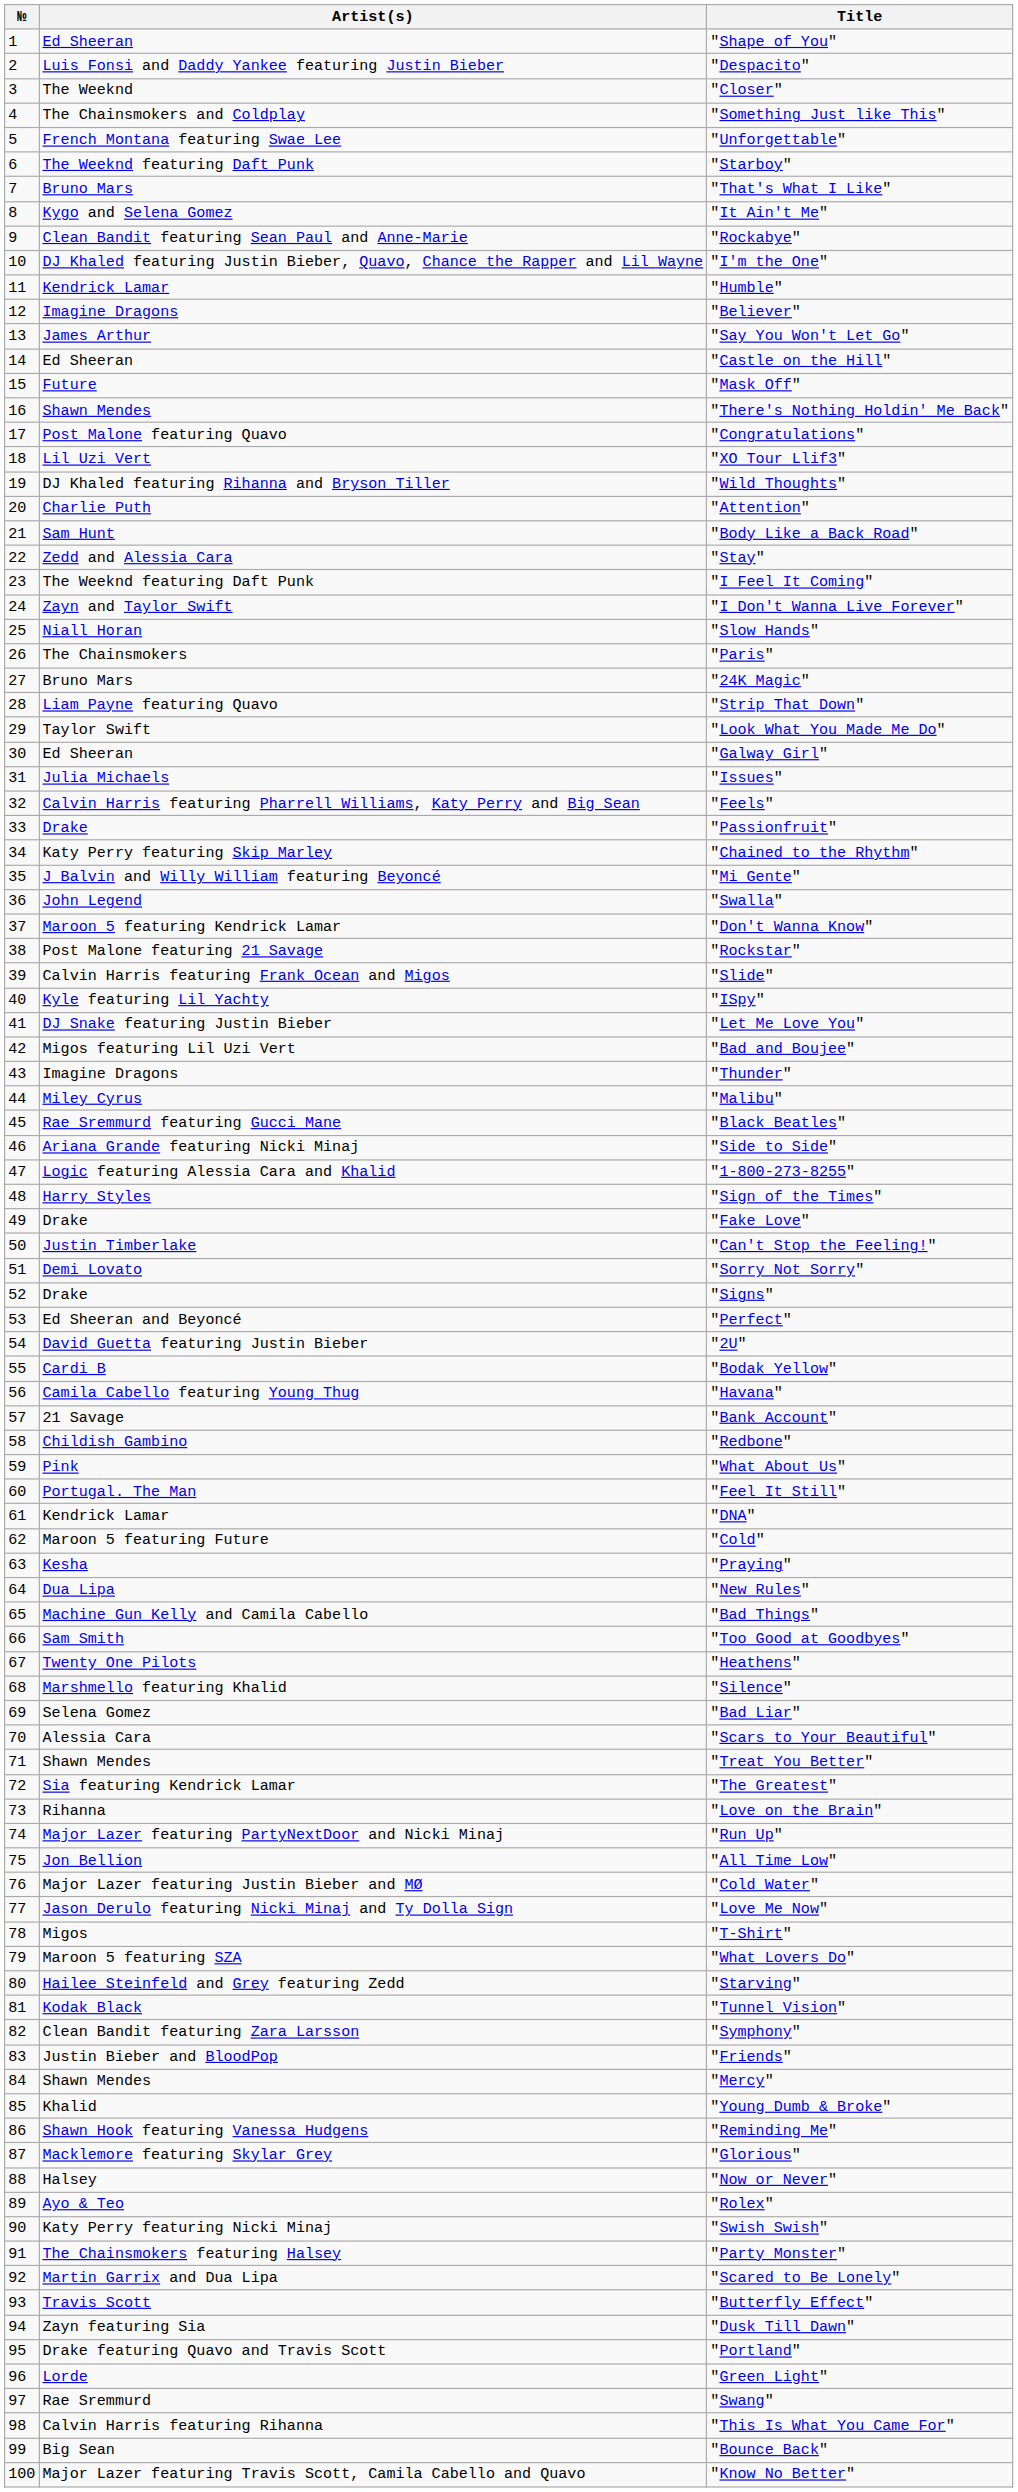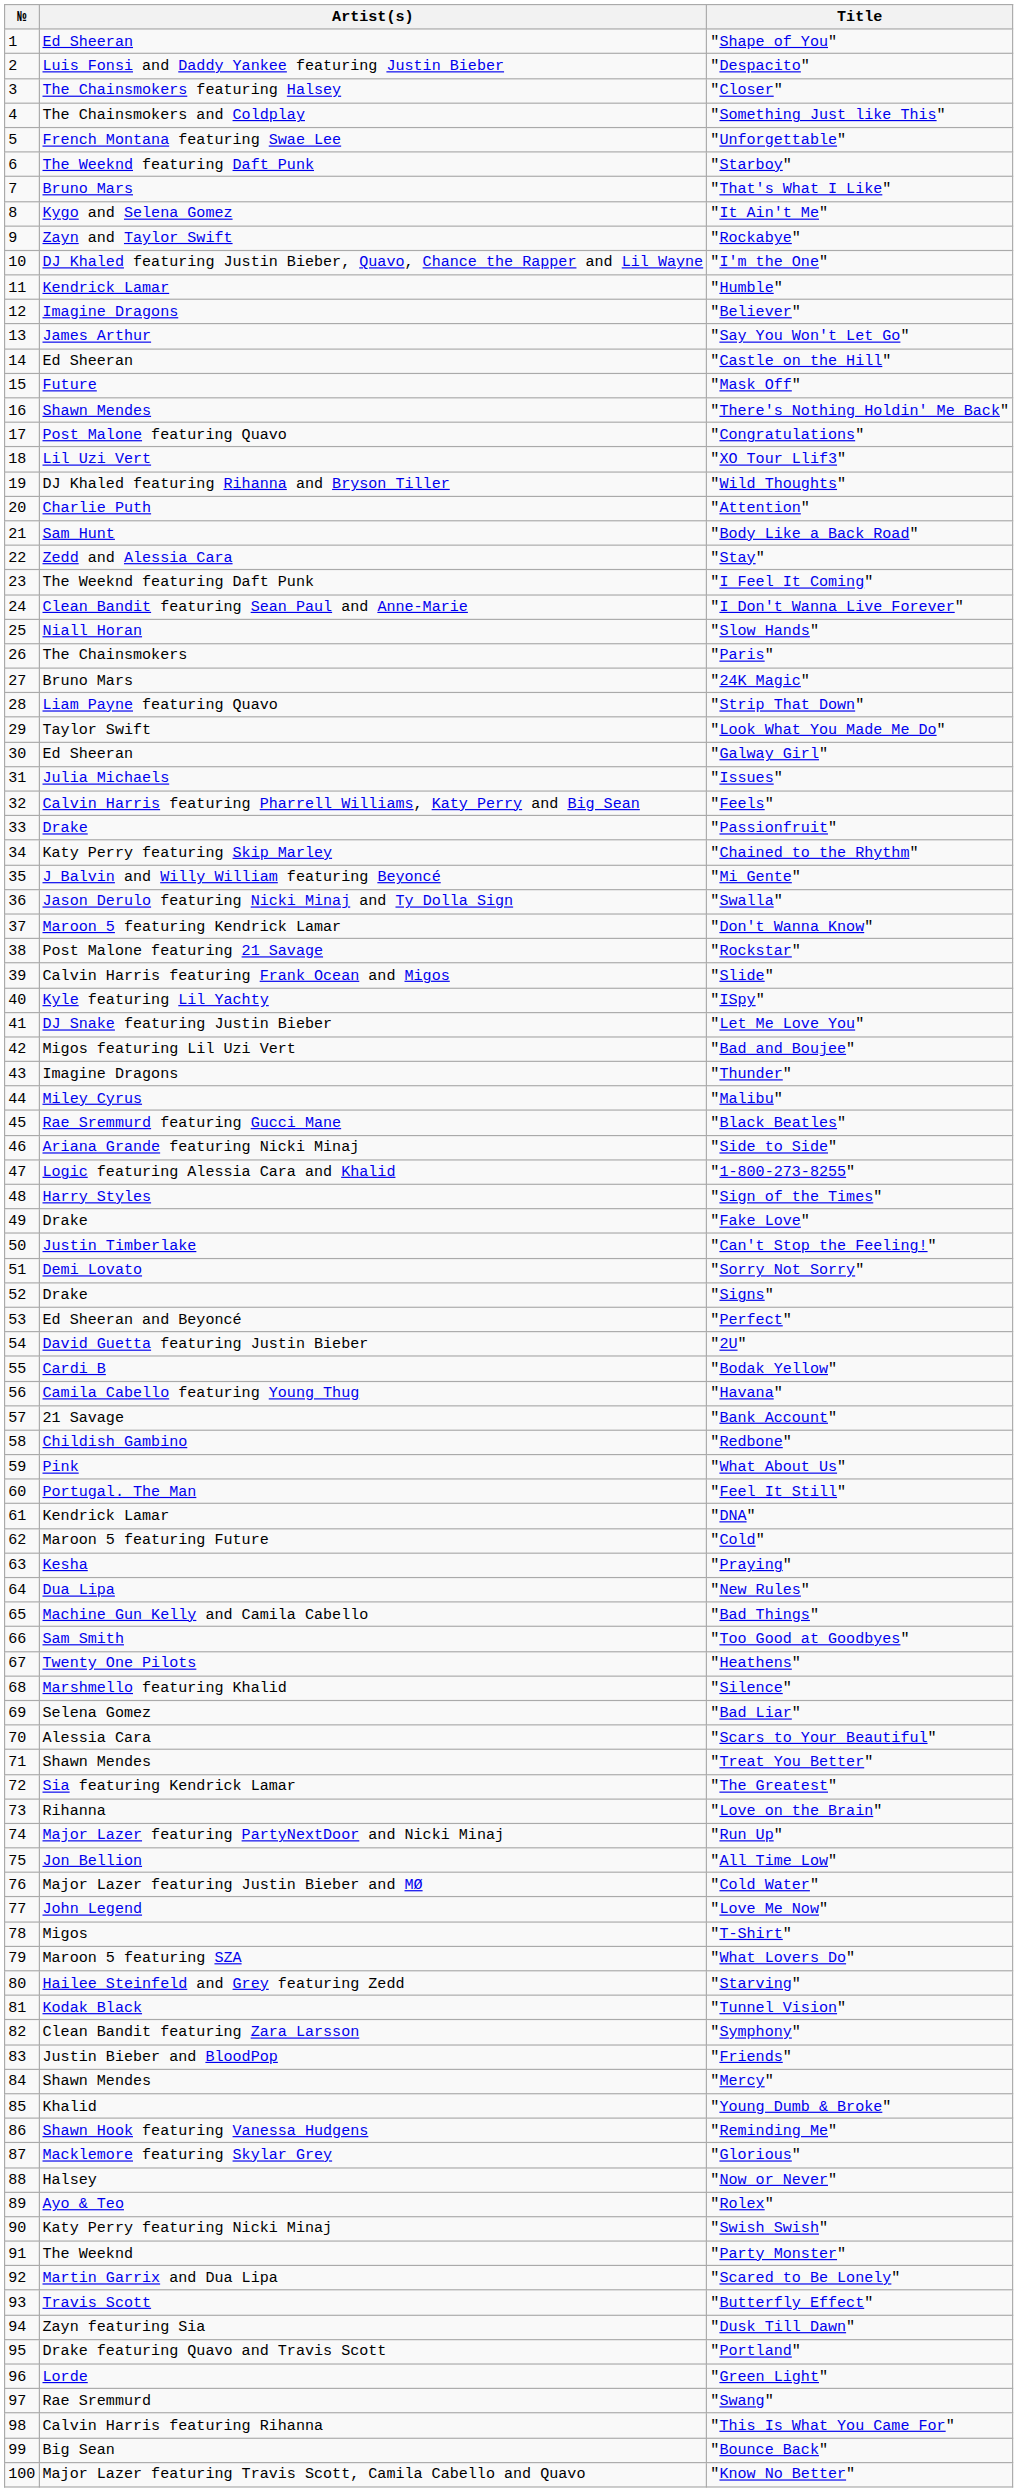(88, 91) The Weeknd -> (192, 91) The Chainsmokers featuring Halsey
(255, 238) Clean Bandit featuring Sean Paul and Anne-Marie -> (138, 238) Zayn and Taylor Swift
(138, 607) Zayn and Taylor Swift -> (255, 607) Clean Bandit featuring Sean Paul and Anne-Marie
(92, 902) John Legend -> (278, 902) Jason Derulo featuring Nicki Minaj and Ty Dolla Sign
(278, 1909) Jason Derulo featuring Nicki Minaj and Ty Dolla Sign -> (92, 1909) John Legend
(192, 2253) The Chainsmokers featuring Halsey -> (88, 2253) The Weeknd
